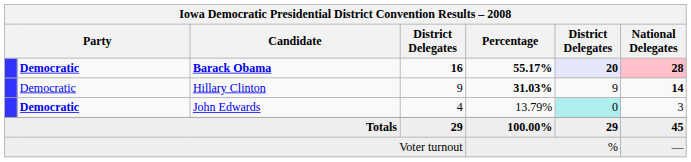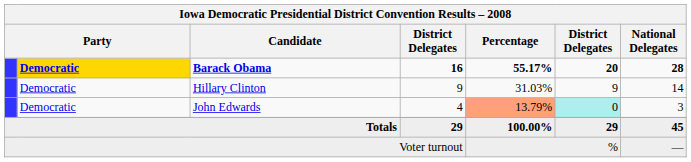(50, 68) no background -> (50, 68) gold background
(612, 68) lavender background -> (612, 68) no background
(677, 68) pink background -> (677, 68) no background
(533, 88) bold -> (534, 88) normal
(677, 88) bold -> (677, 88) normal
(50, 108) bold -> (48, 108) normal
(534, 108) no background -> (534, 108) lightsalmon background
